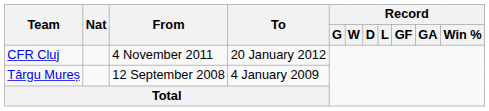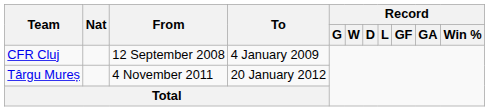(163, 55) 4 November 2011 -> (169, 55) 12 September 2008
(278, 55) 20 January 2012 -> (275, 55) 4 January 2009
(169, 75) 12 September 2008 -> (163, 75) 4 November 2011
(275, 75) 4 January 2009 -> (278, 75) 20 January 2012
